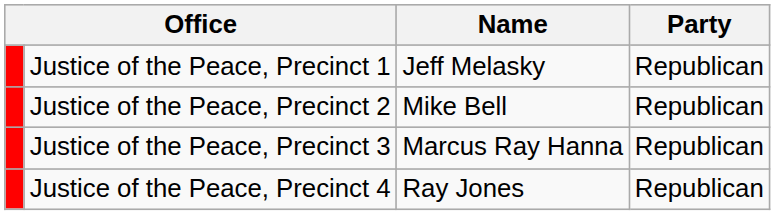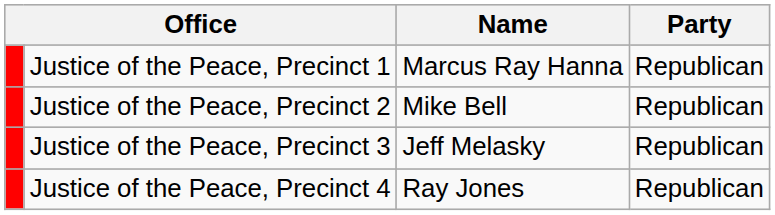(474, 65) Jeff Melasky -> (513, 65) Marcus Ray Hanna
(513, 147) Marcus Ray Hanna -> (474, 147) Jeff Melasky
